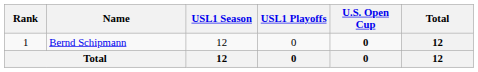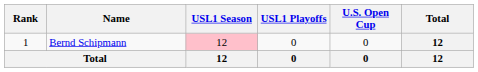(222, 42) no background -> (222, 42) pink background
(366, 42) bold -> (366, 42) normal
